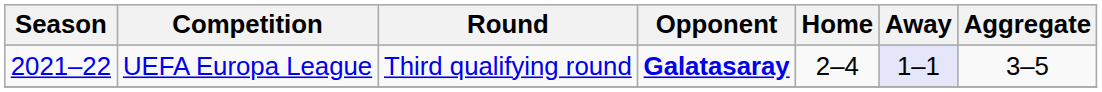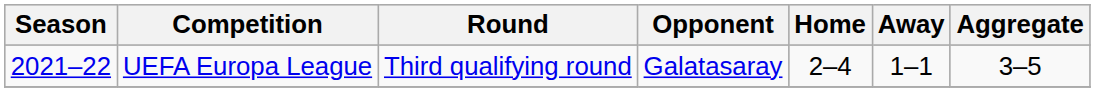(717, 65) bold -> (713, 65) normal
(918, 65) lavender background -> (911, 65) no background
